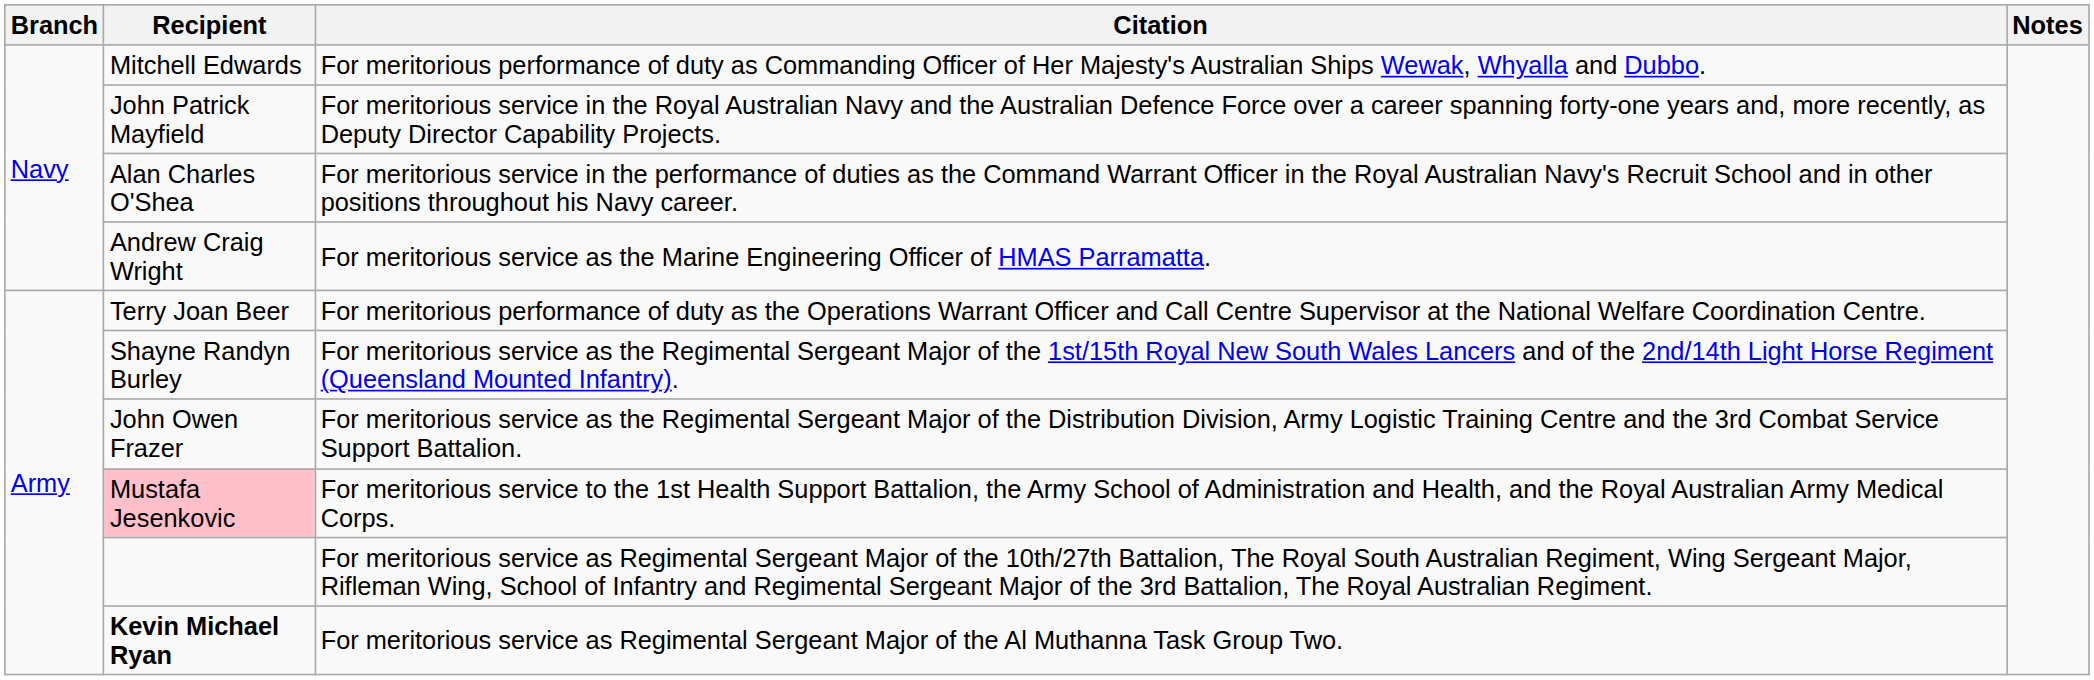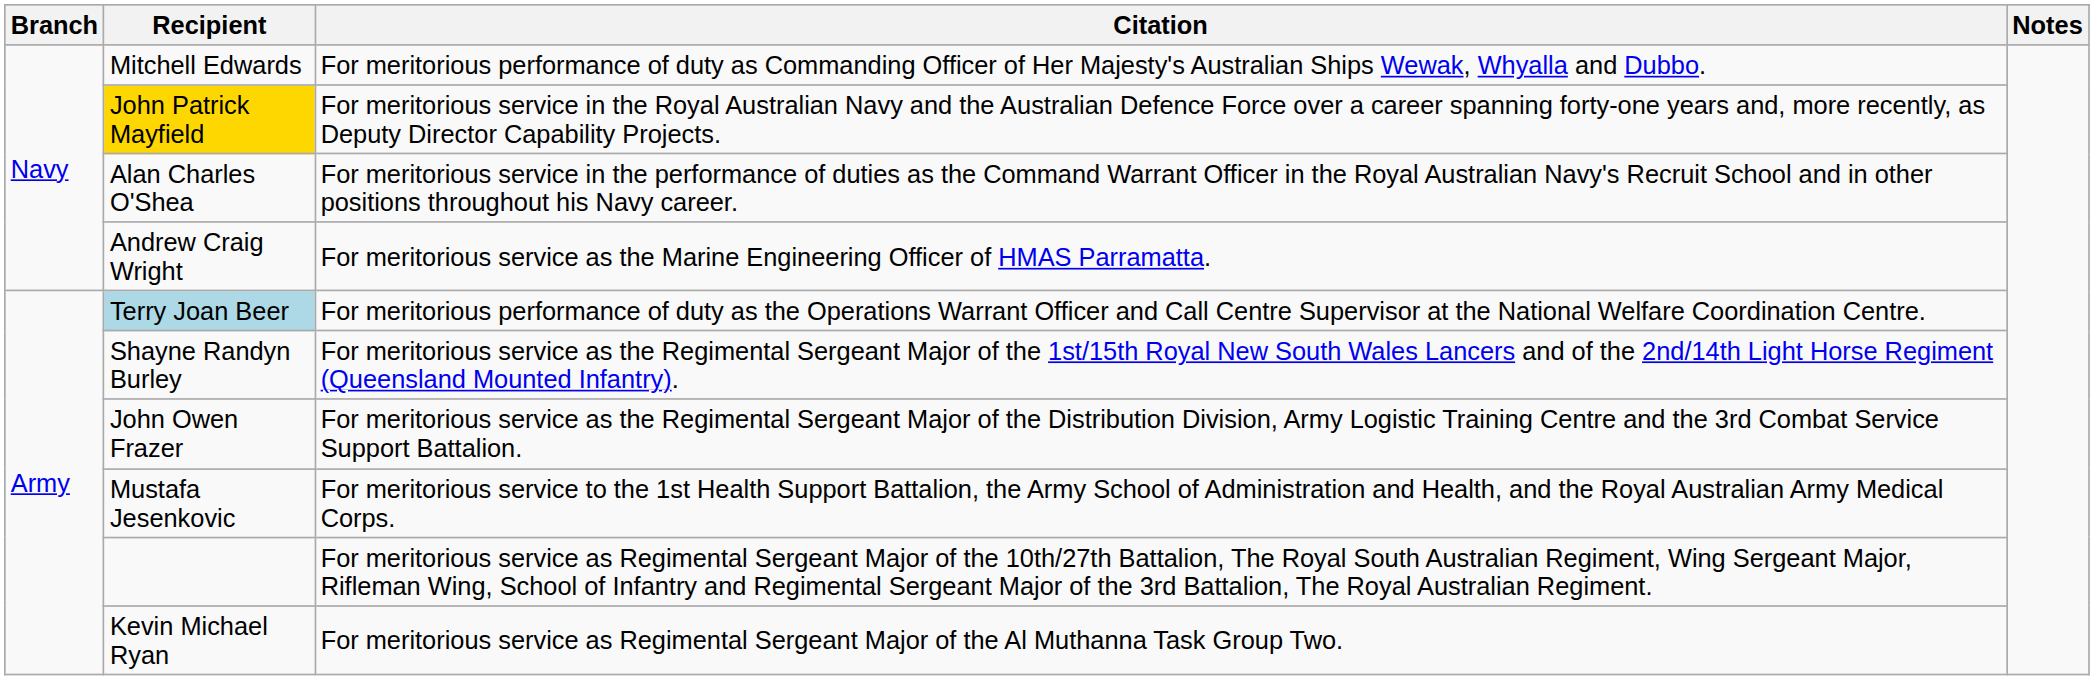(180, 120) no background -> (180, 120) gold background
(199, 311) no background -> (199, 311) lightblue background
(173, 503) pink background -> (173, 503) no background
(194, 640) bold -> (189, 640) normal
